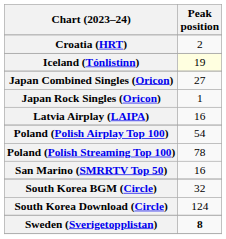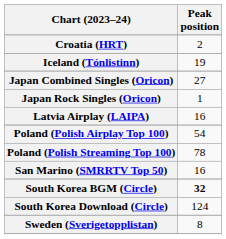(200, 62) lightyellow background -> (200, 62) no background
(200, 188) normal -> (200, 188) bold
(200, 224) bold -> (200, 224) normal
